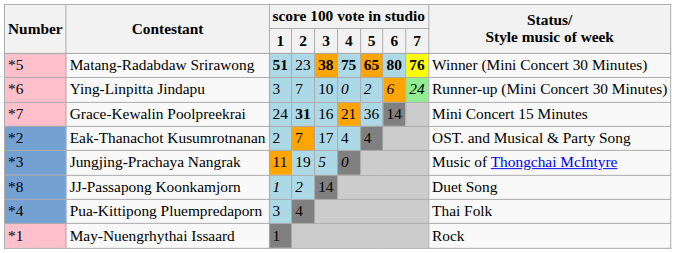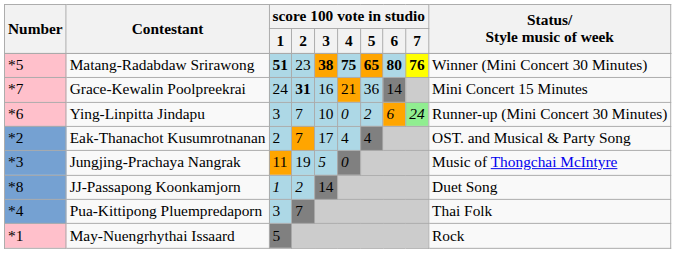rows swapped: (137, 89) <-> (158, 114)
(299, 211) 4 -> (299, 211) 7
(276, 235) 1 -> (276, 235) 5
